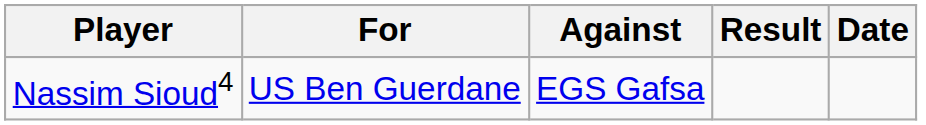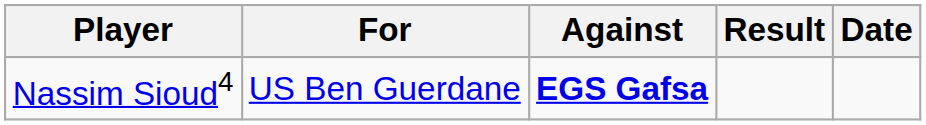(620, 88) normal -> (622, 88) bold
